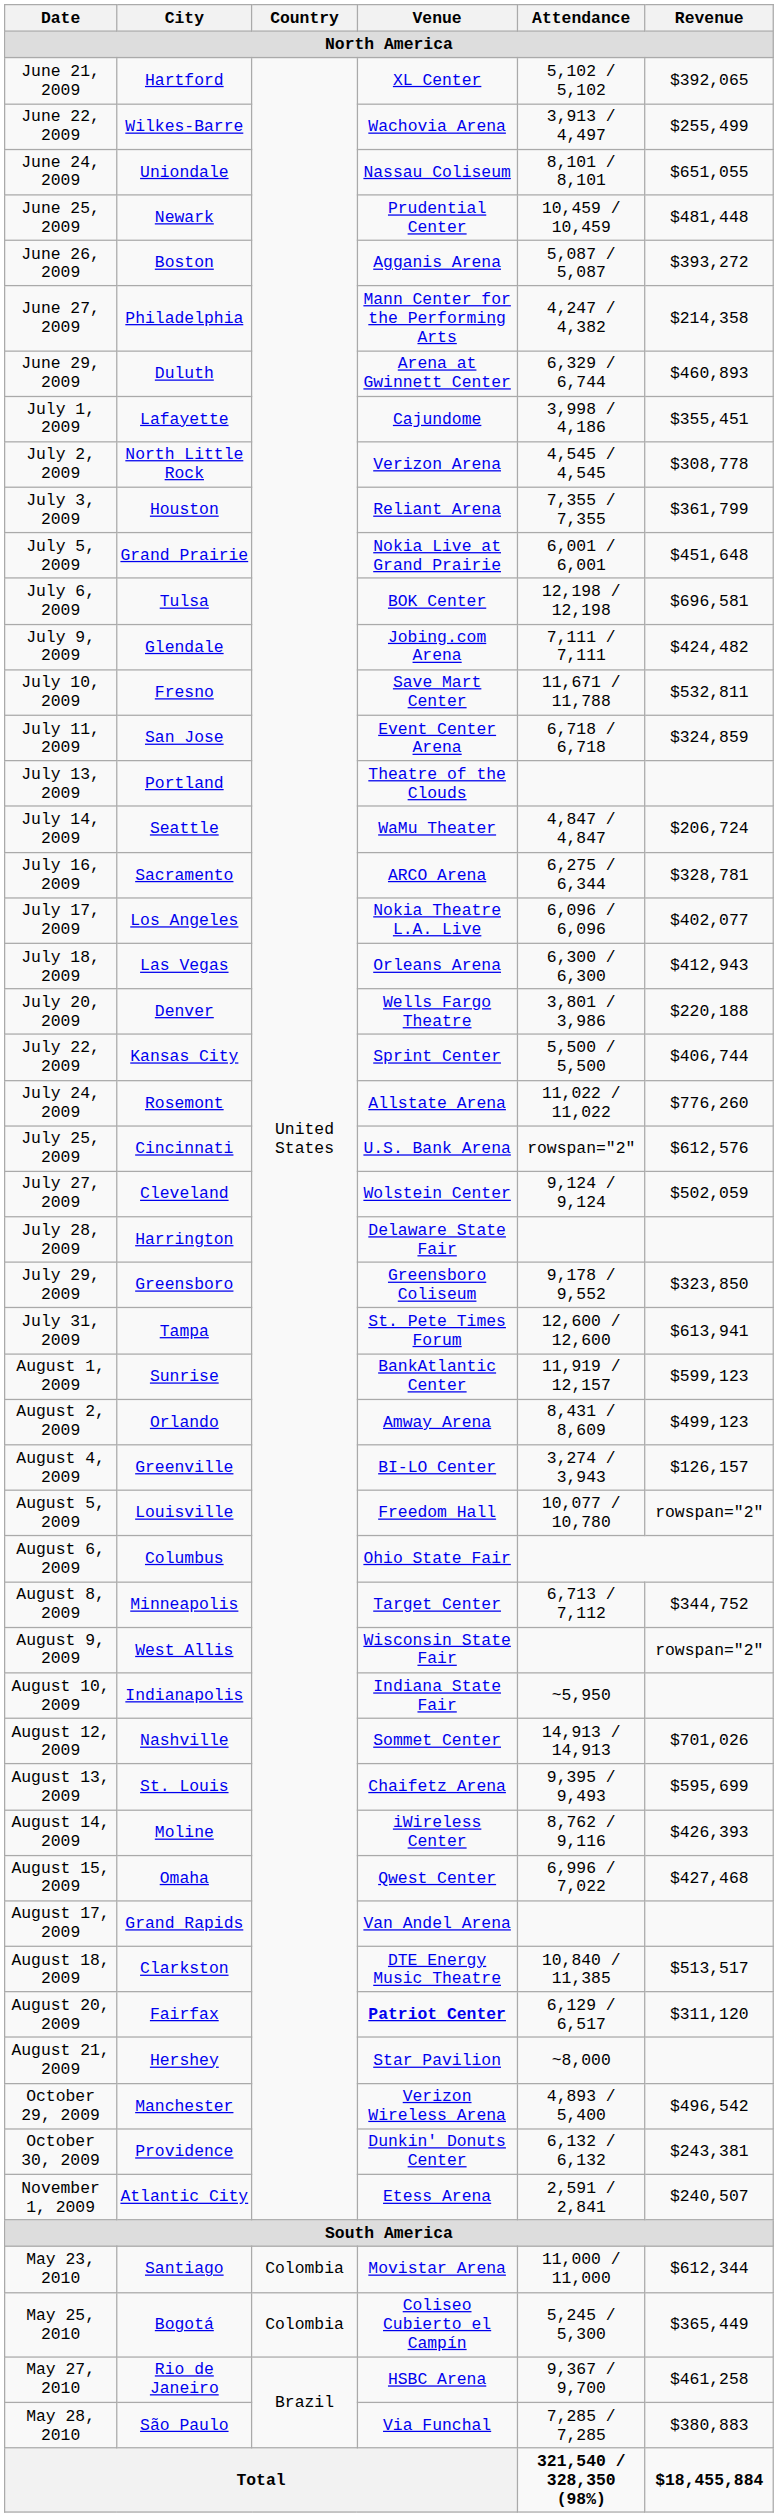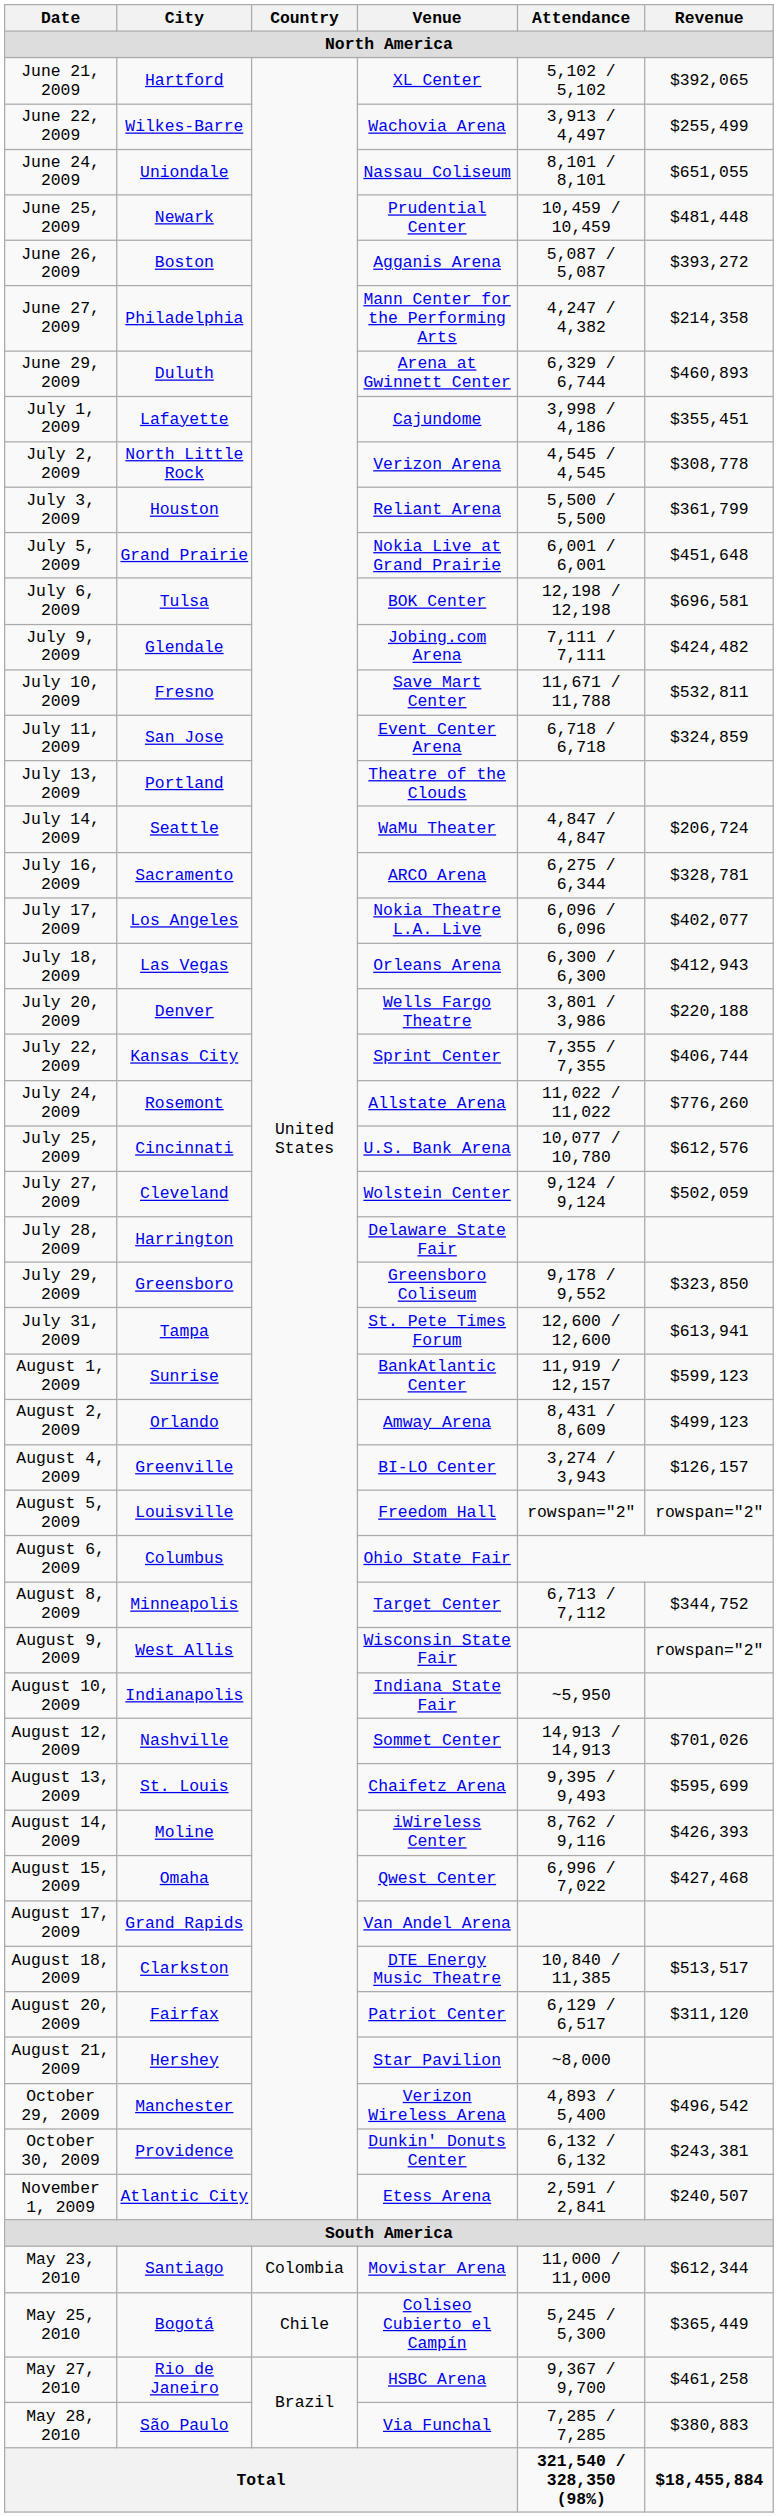(581, 510) 7,355 / 7,355 -> (581, 510) 5,500 / 5,500
(581, 1057) 5,500 / 5,500 -> (581, 1057) 7,355 / 7,355
(581, 1148) rowspan="2" -> (581, 1148) 10,077 / 10,780
(581, 1513) 10,077 / 10,780 -> (581, 1513) rowspan="2"
(437, 2015) bold -> (437, 2015) normal
(305, 2324) Colombia -> (305, 2324) Chile
